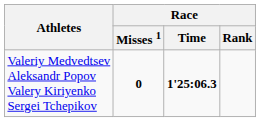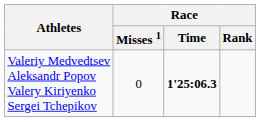(139, 83) bold -> (139, 83) normal
